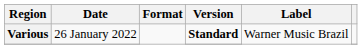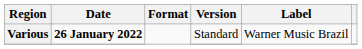(95, 34) normal -> (98, 34) bold
(213, 34) bold -> (216, 34) normal
